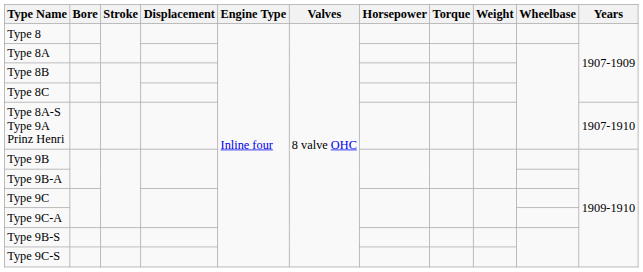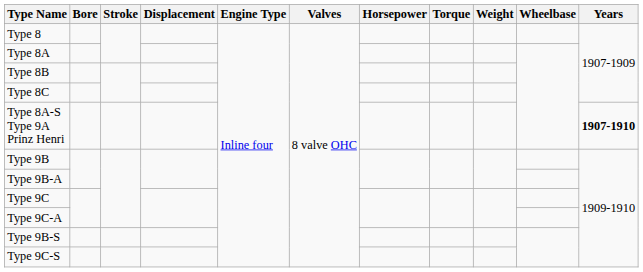(608, 125) normal -> (608, 125) bold
